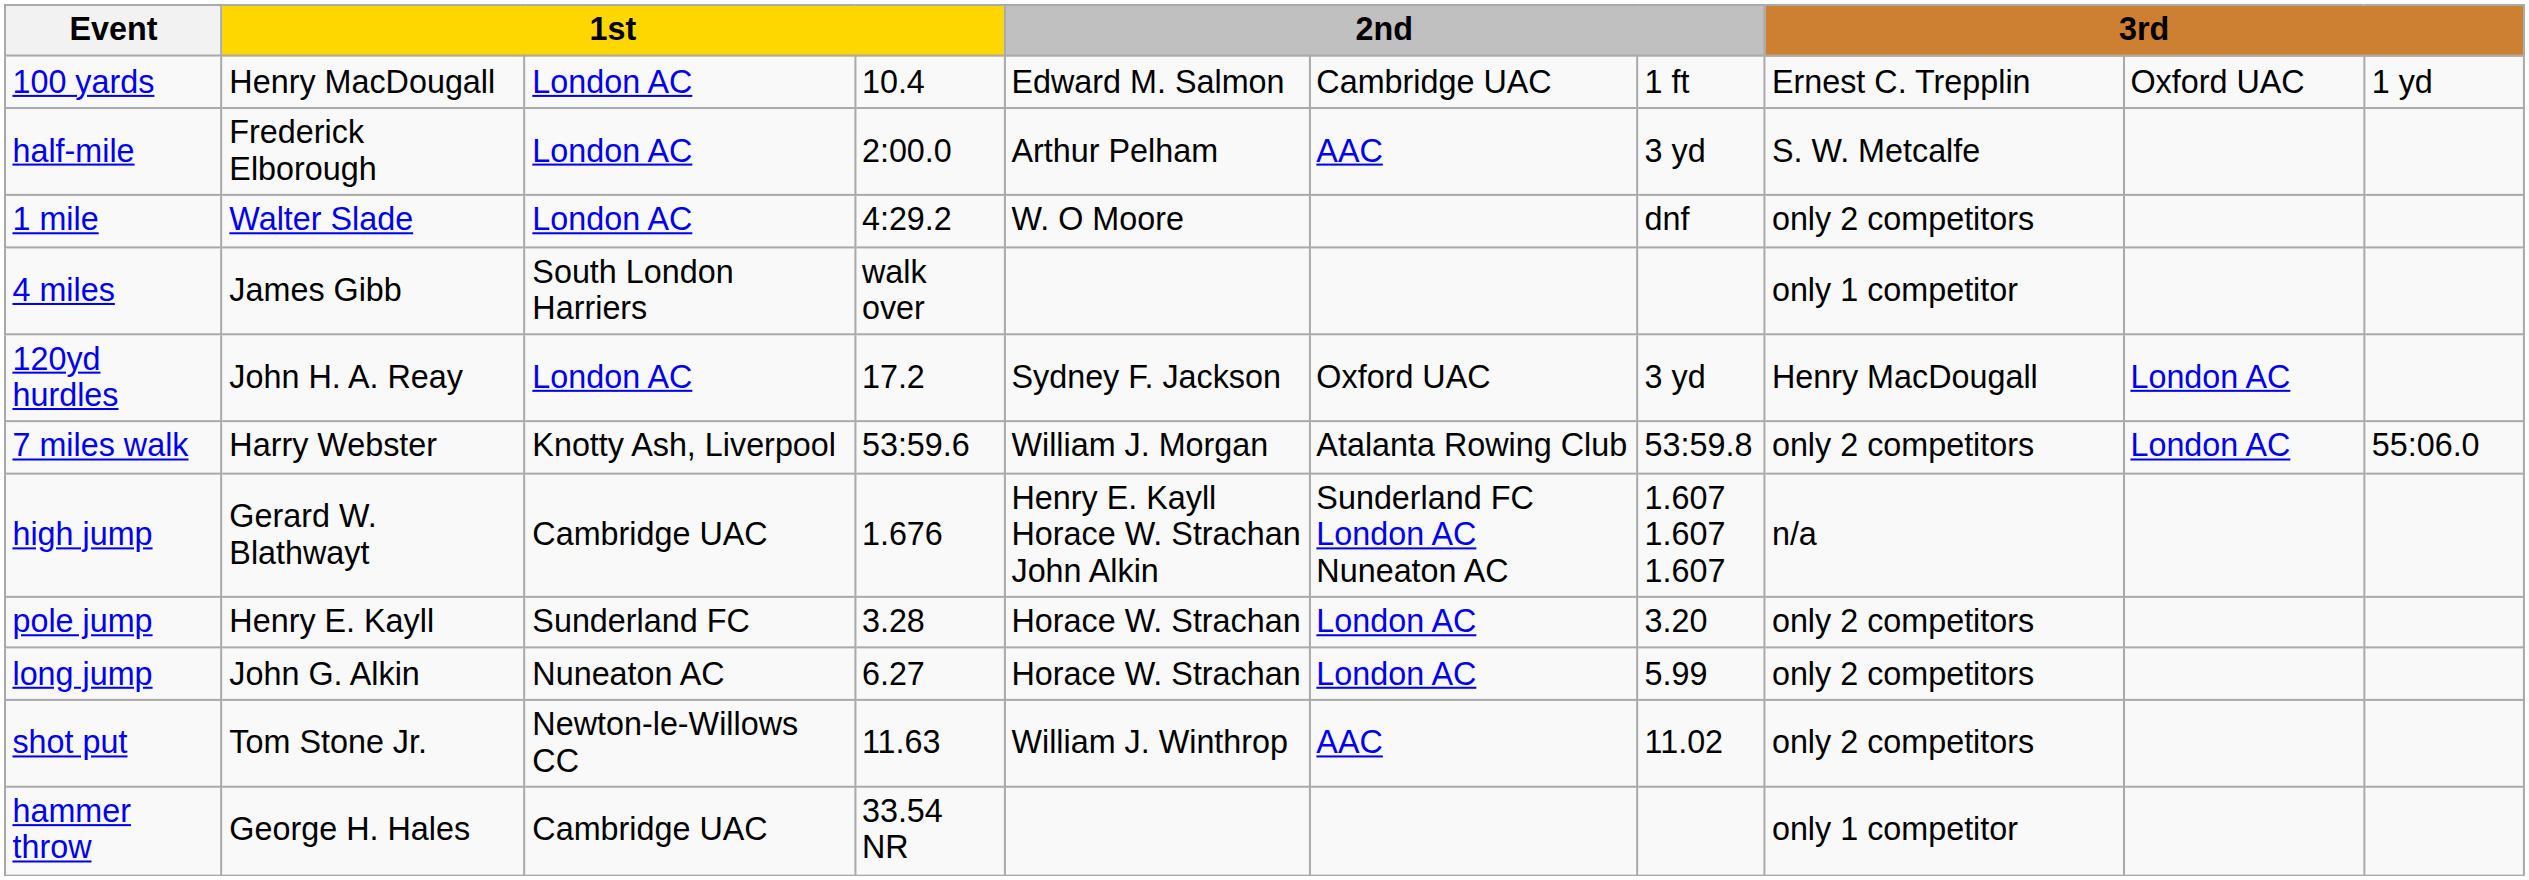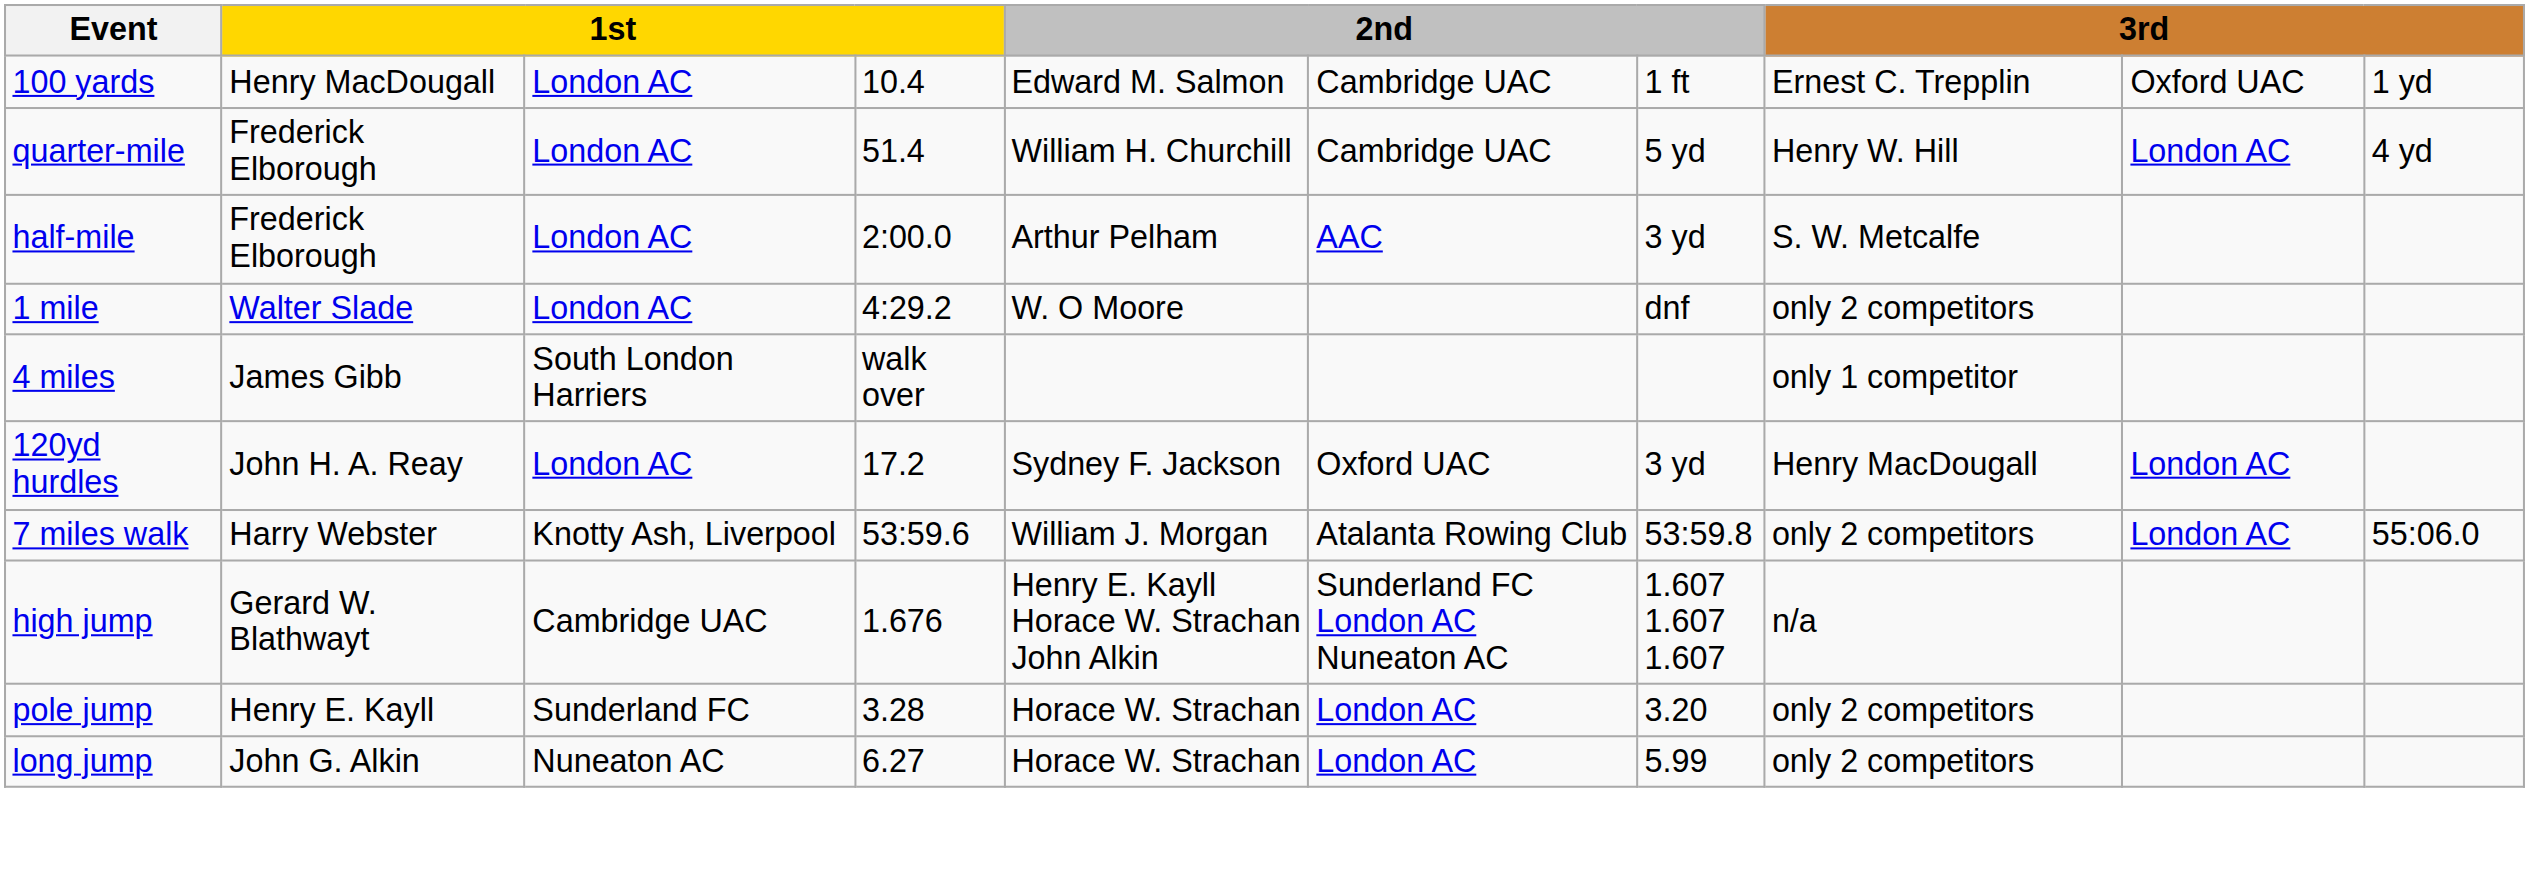+ row: (99, 150)
- row: (70, 742)
- row: (72, 830)
